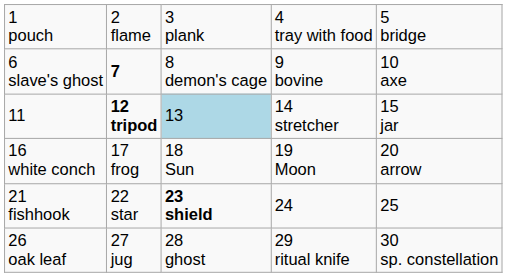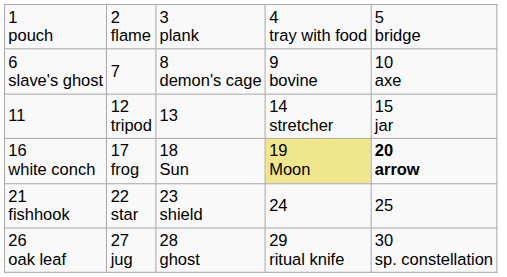(115, 71) bold -> (115, 71) normal
(134, 116) bold -> (131, 116) normal
(174, 116) lightblue background -> (169, 116) no background
(295, 160) no background -> (290, 160) khaki background
(401, 160) normal -> (397, 160) bold
(189, 205) bold -> (181, 205) normal
